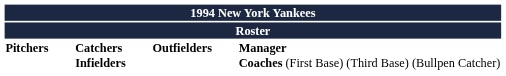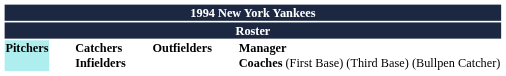(27, 48) no background -> (27, 48) paleturquoise background
